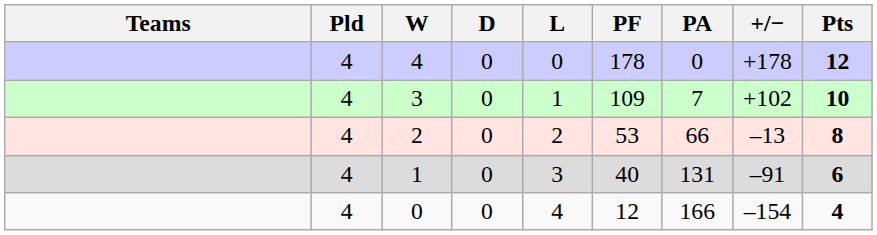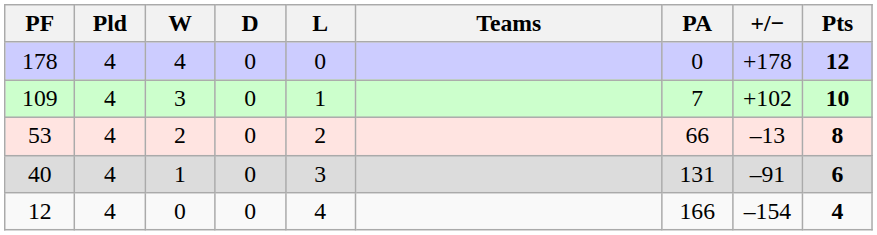columns swapped: (158, 23) <-> (627, 23)
